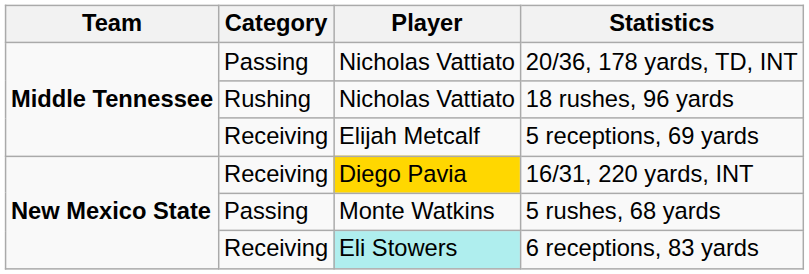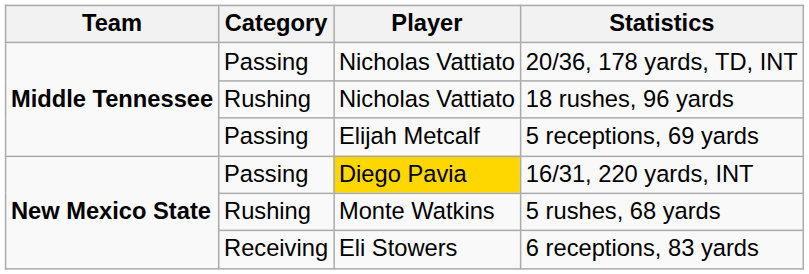(276, 136) Receiving -> (266, 136) Passing
(276, 174) Receiving -> (266, 174) Passing
(266, 211) Passing -> (268, 211) Rushing
(398, 249) paleturquoise background -> (398, 249) no background
